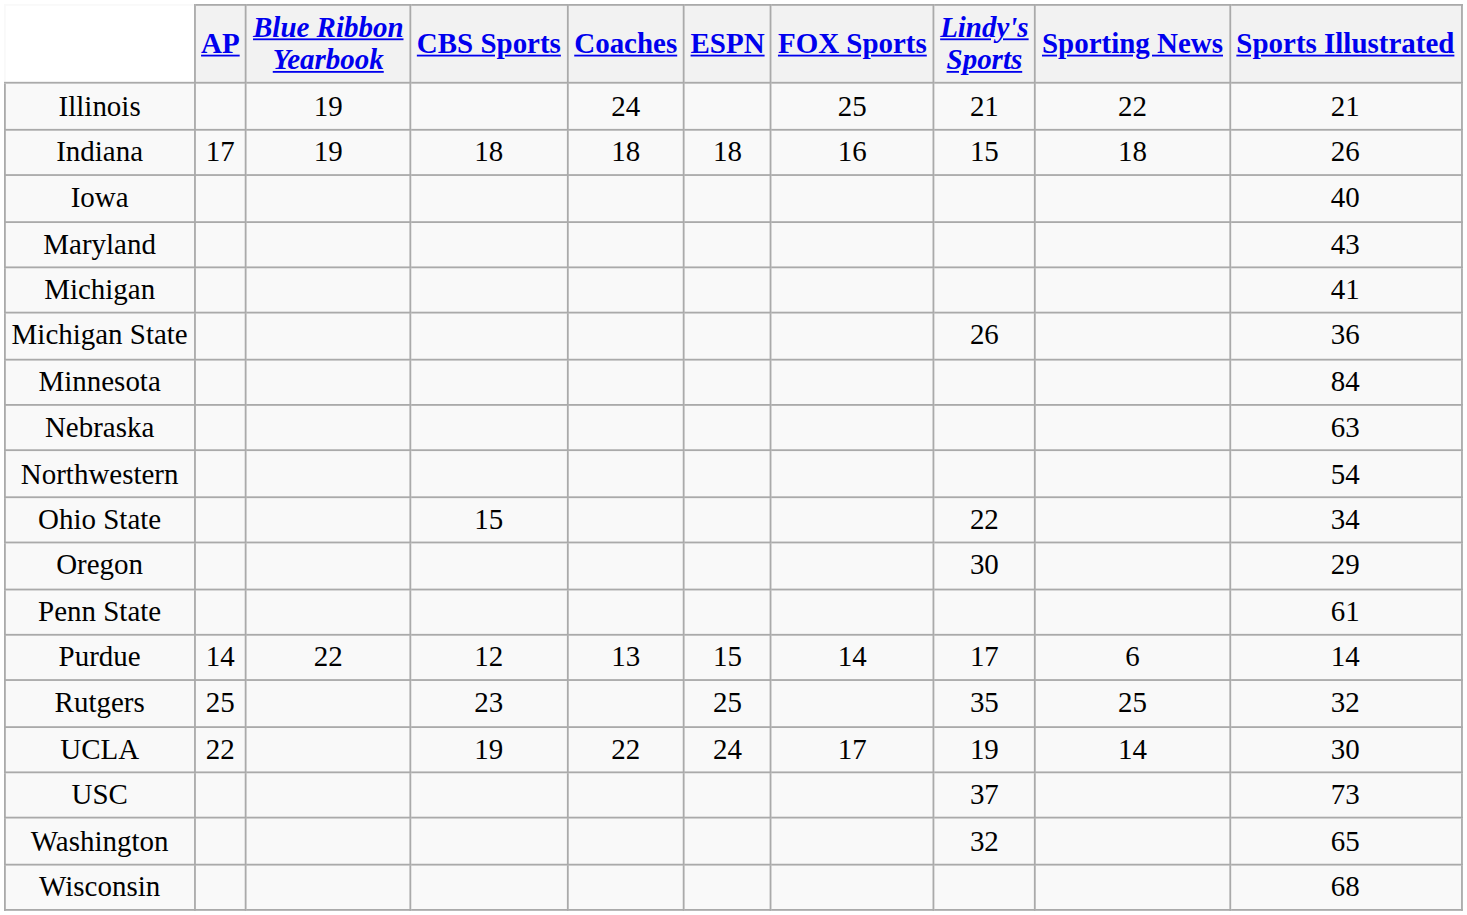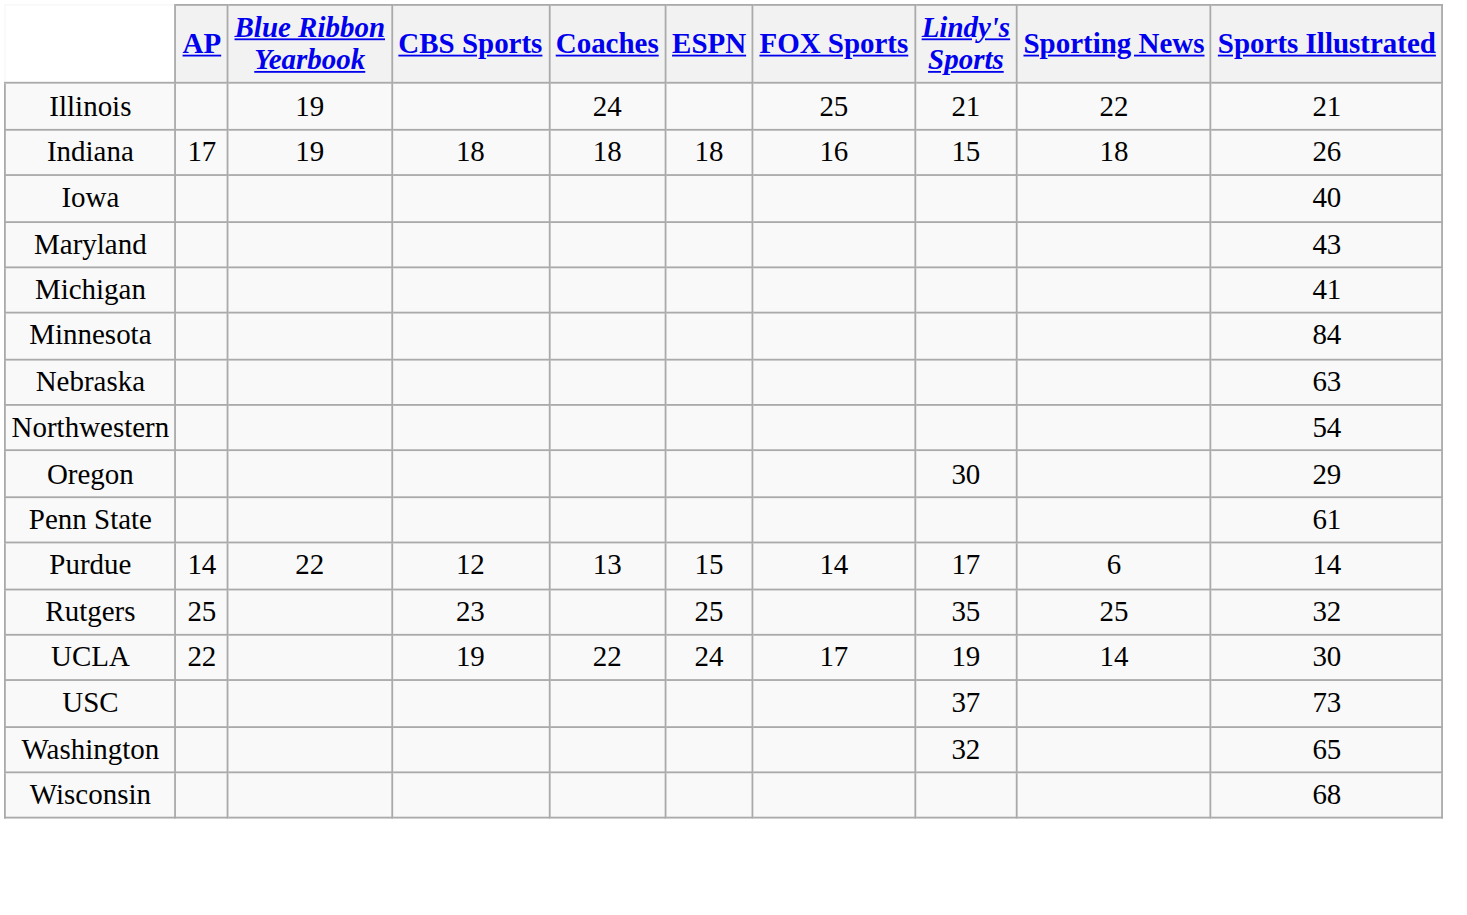- row: (100, 335)
- row: (100, 519)
